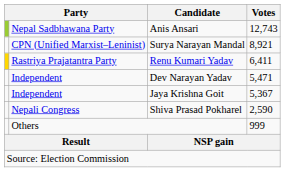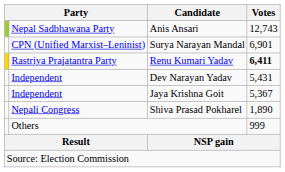(261, 45) 8,921 -> (261, 45) 6,901
(261, 61) normal -> (261, 61) bold
(261, 77) 5,471 -> (261, 77) 5,431
(261, 110) 2,590 -> (261, 110) 1,890
